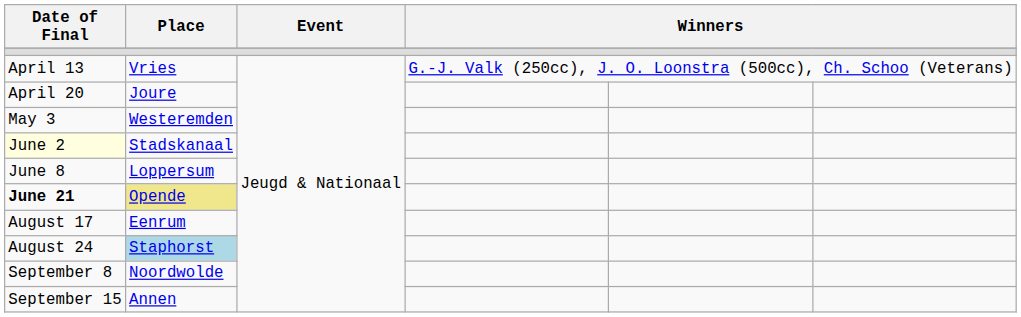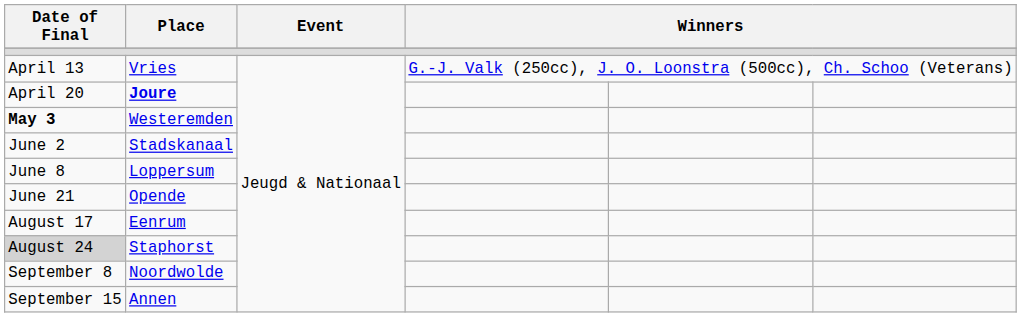(153, 94) normal -> (153, 94) bold
(32, 120) normal -> (32, 120) bold
(37, 146) lightyellow background -> (37, 146) no background
(41, 197) bold -> (41, 197) normal
(157, 197) khaki background -> (157, 197) no background
(51, 248) no background -> (51, 248) lightgrey background
(172, 248) lightblue background -> (172, 248) no background
